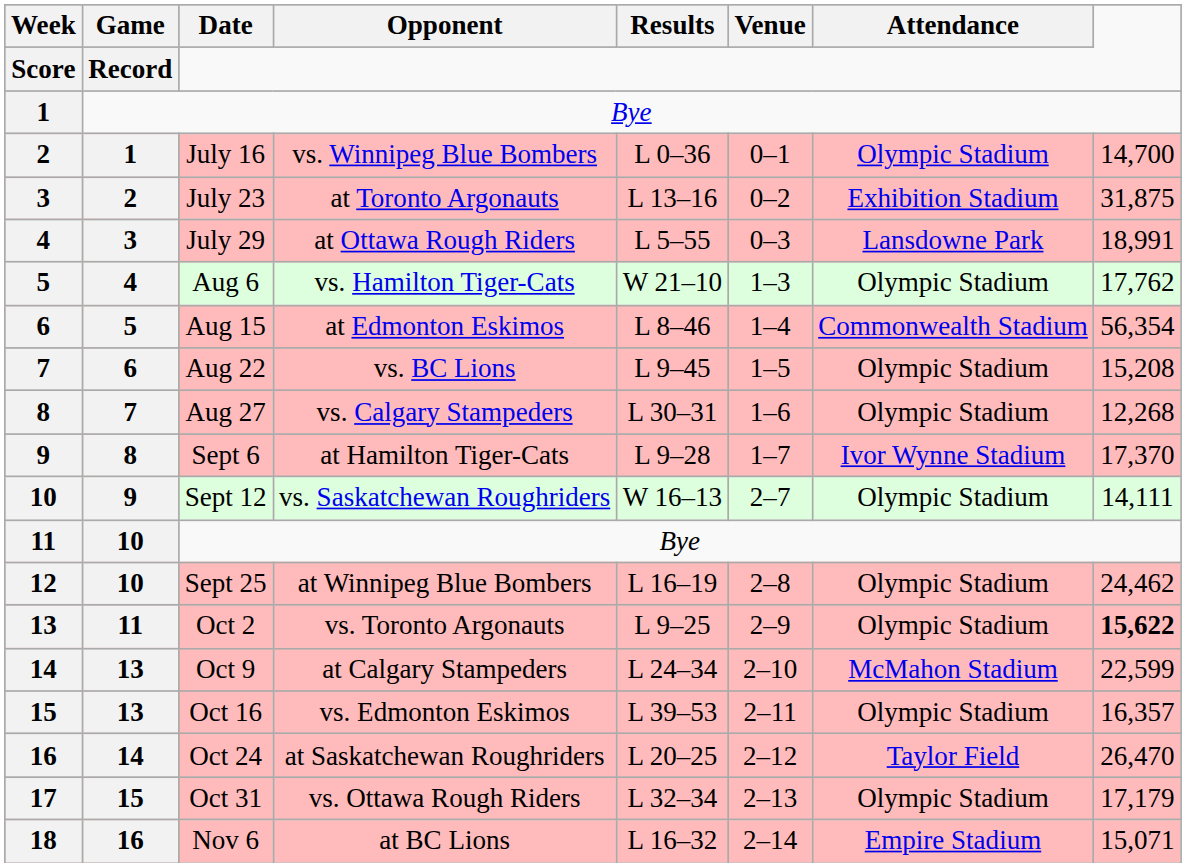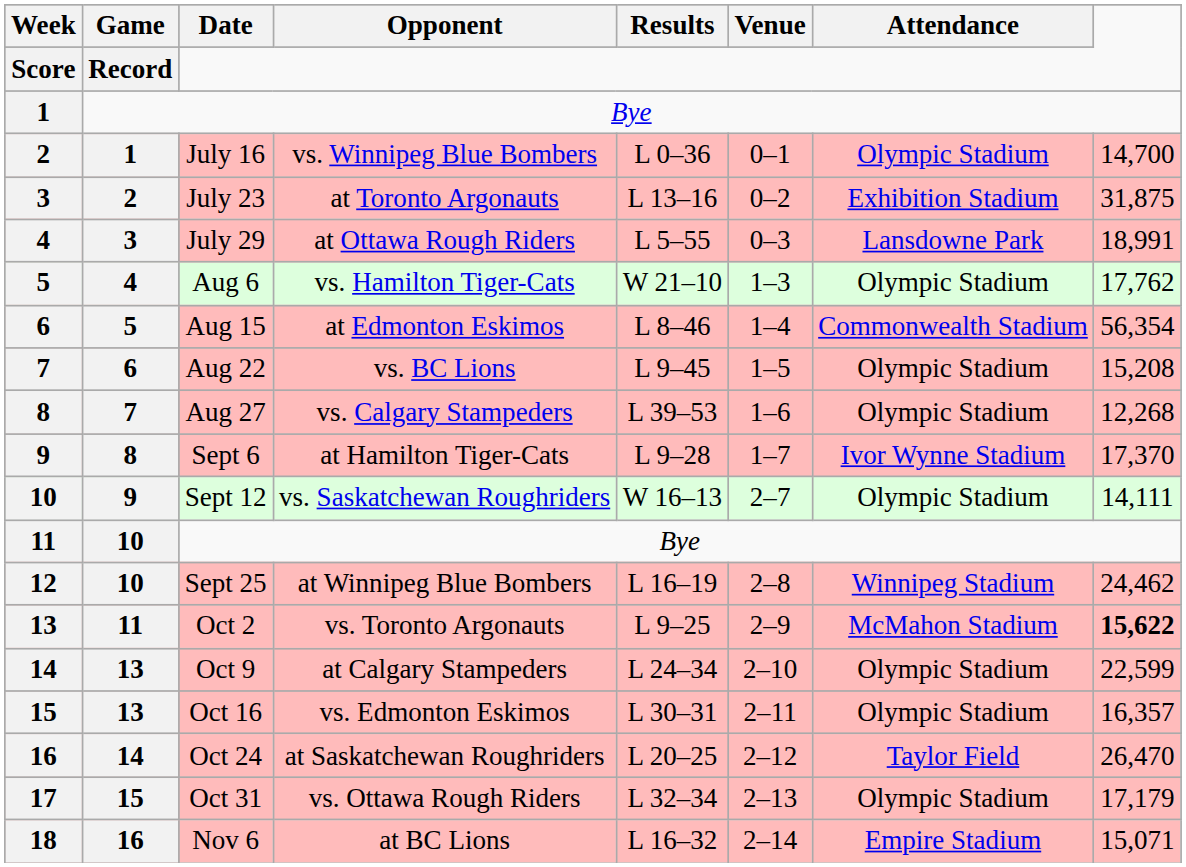(672, 411) L 30–31 -> (672, 411) L 39–53
(953, 583) Olympic Stadium -> (953, 583) Winnipeg Stadium
(953, 626) Olympic Stadium -> (953, 626) McMahon Stadium
(953, 669) McMahon Stadium -> (953, 669) Olympic Stadium
(672, 712) L 39–53 -> (672, 712) L 30–31
